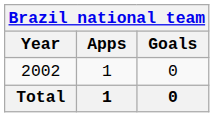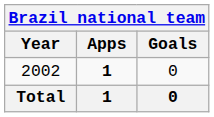(107, 71) normal -> (107, 71) bold
